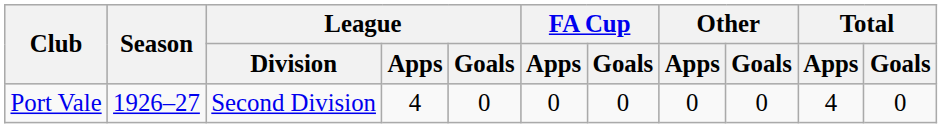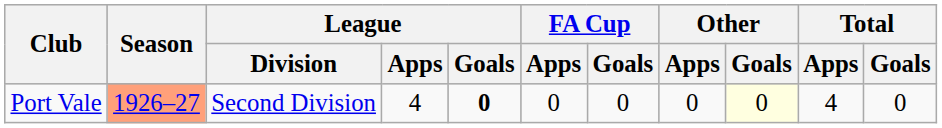(156, 102) no background -> (156, 102) lightsalmon background
(484, 102) normal -> (484, 102) bold
(762, 102) no background -> (762, 102) lightyellow background
